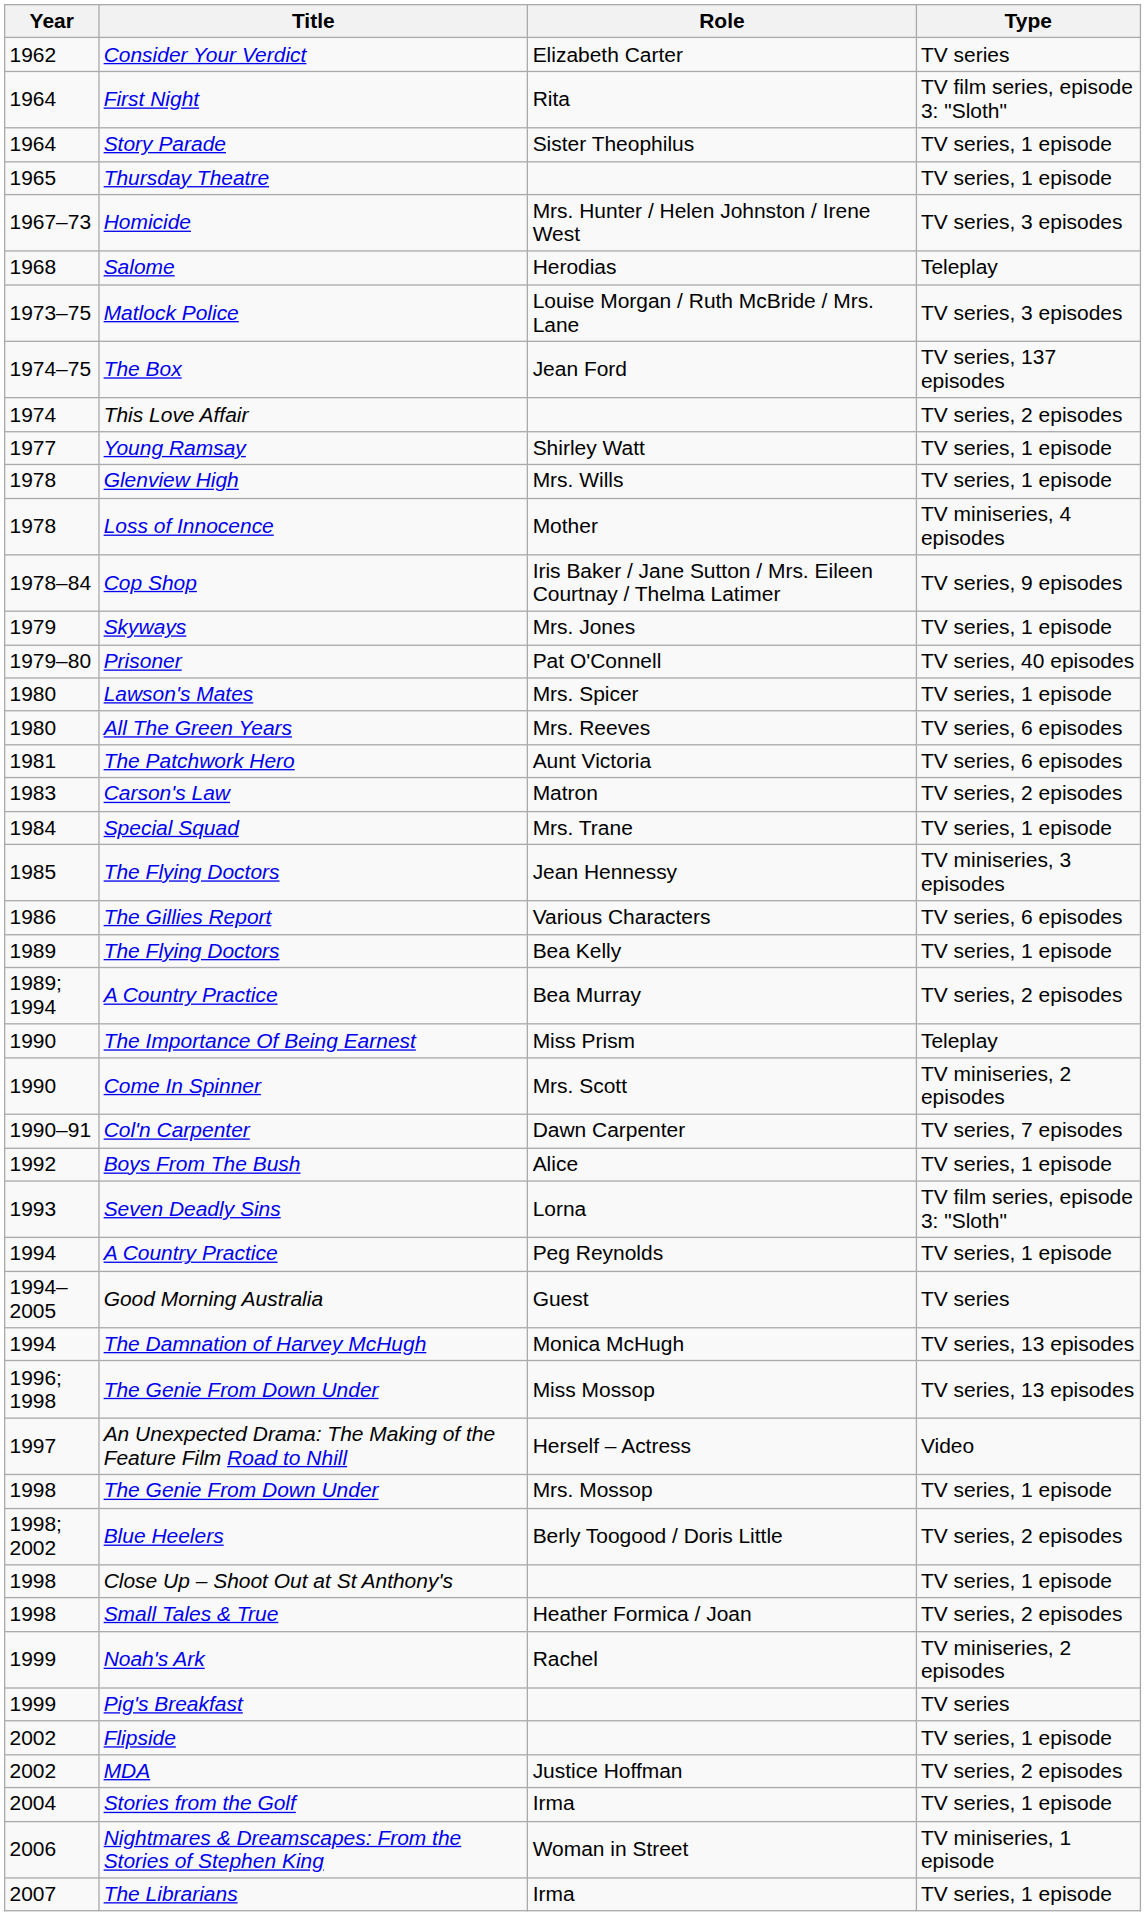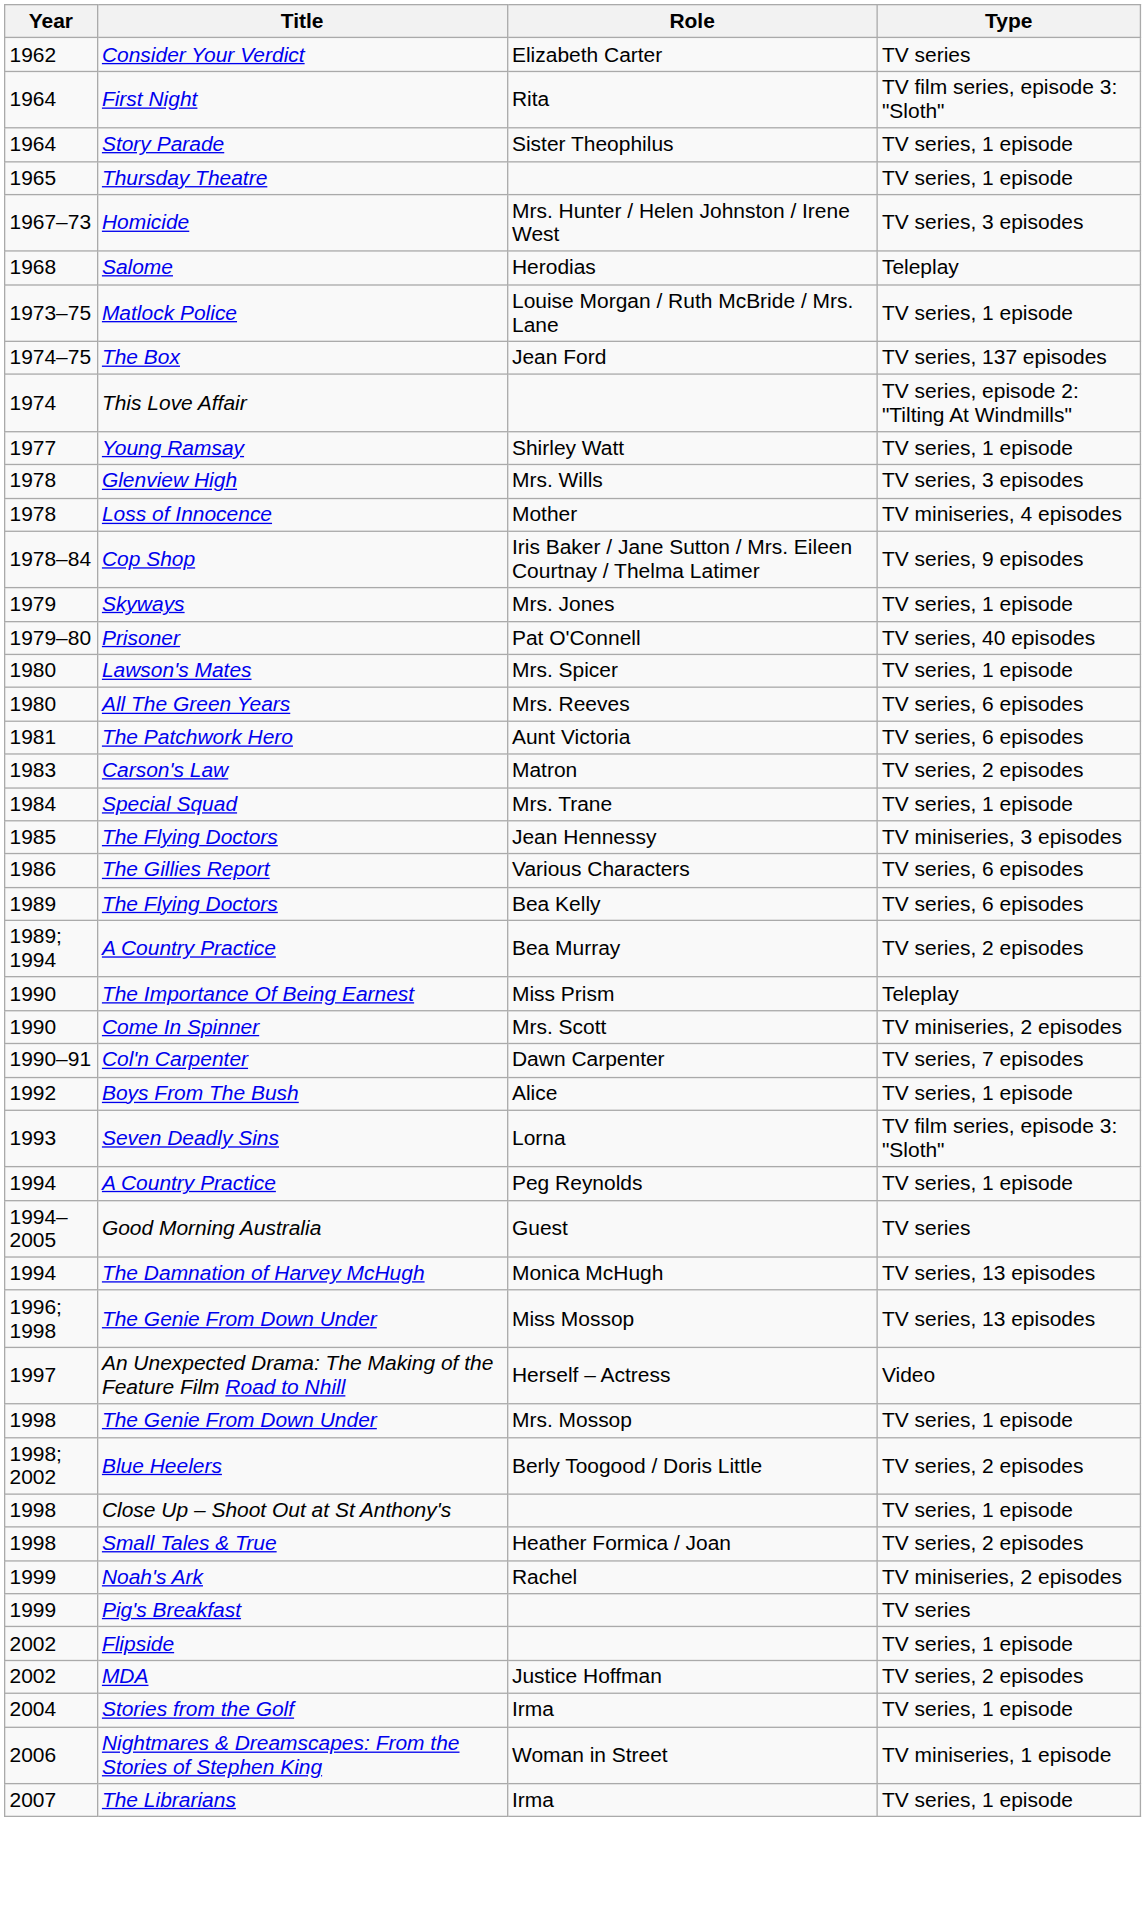(1022, 312) TV series, 3 episodes -> (977, 312) TV series, 1 episode
(1022, 414) TV series, 2 episodes -> (980, 402) TV series, episode 2: "Tilting At Windmills"
(1016, 481) TV series, 1 episode -> (983, 481) TV series, 3 episodes
(1016, 950) TV series, 1 episode -> (983, 903) TV series, 6 episodes
